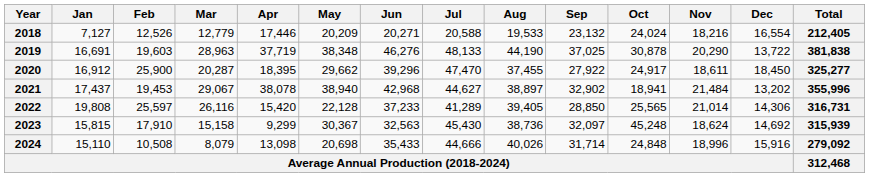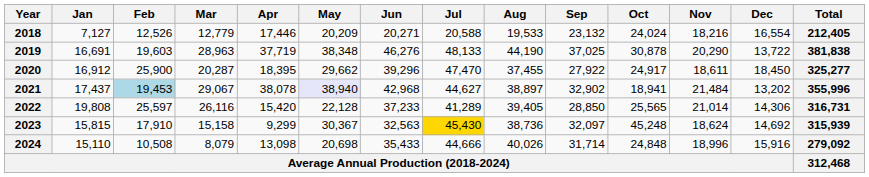(154, 89) no background -> (154, 89) lightblue background
(340, 89) no background -> (340, 89) lavender background
(463, 126) no background -> (463, 126) gold background
